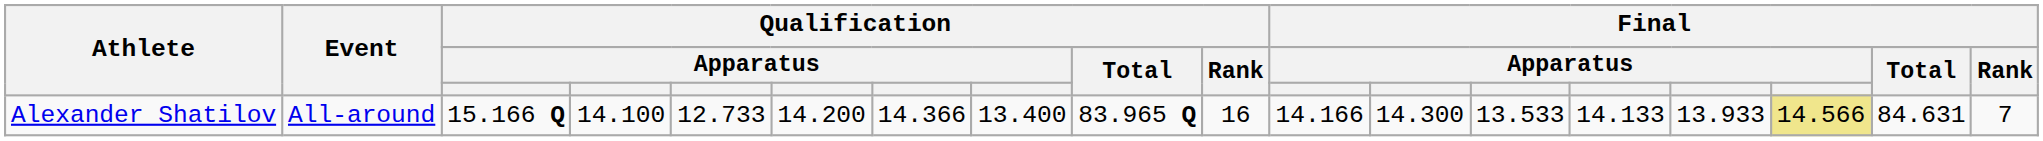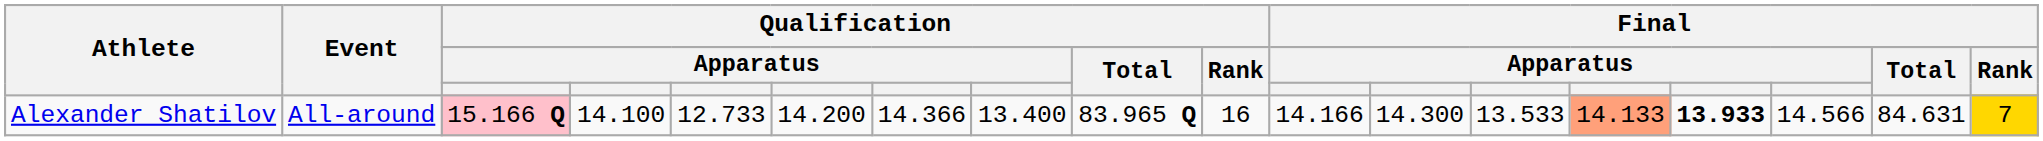(506, 115) no background -> (506, 115) pink background
(1620, 115) no background -> (1620, 115) lightsalmon background
(1721, 115) normal -> (1721, 115) bold
(1821, 115) khaki background -> (1821, 115) no background
(2005, 115) no background -> (2005, 115) gold background
